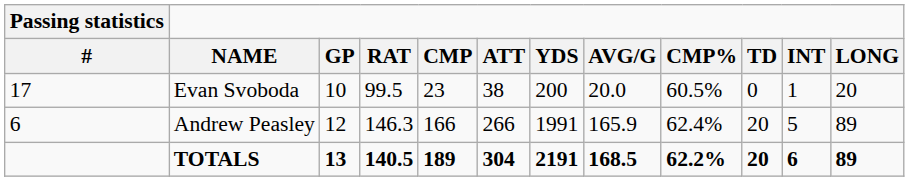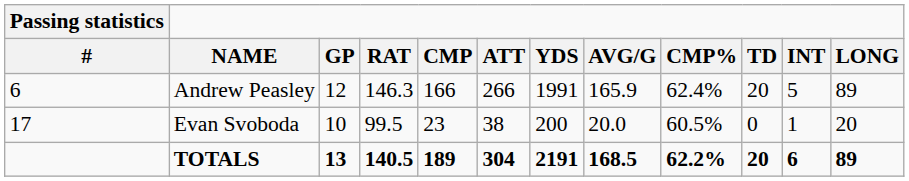rows swapped: (244, 124) <-> (237, 90)
